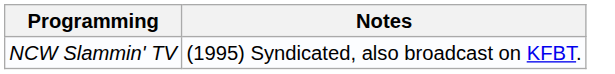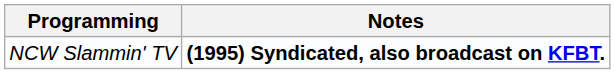(384, 53) normal -> (396, 53) bold
